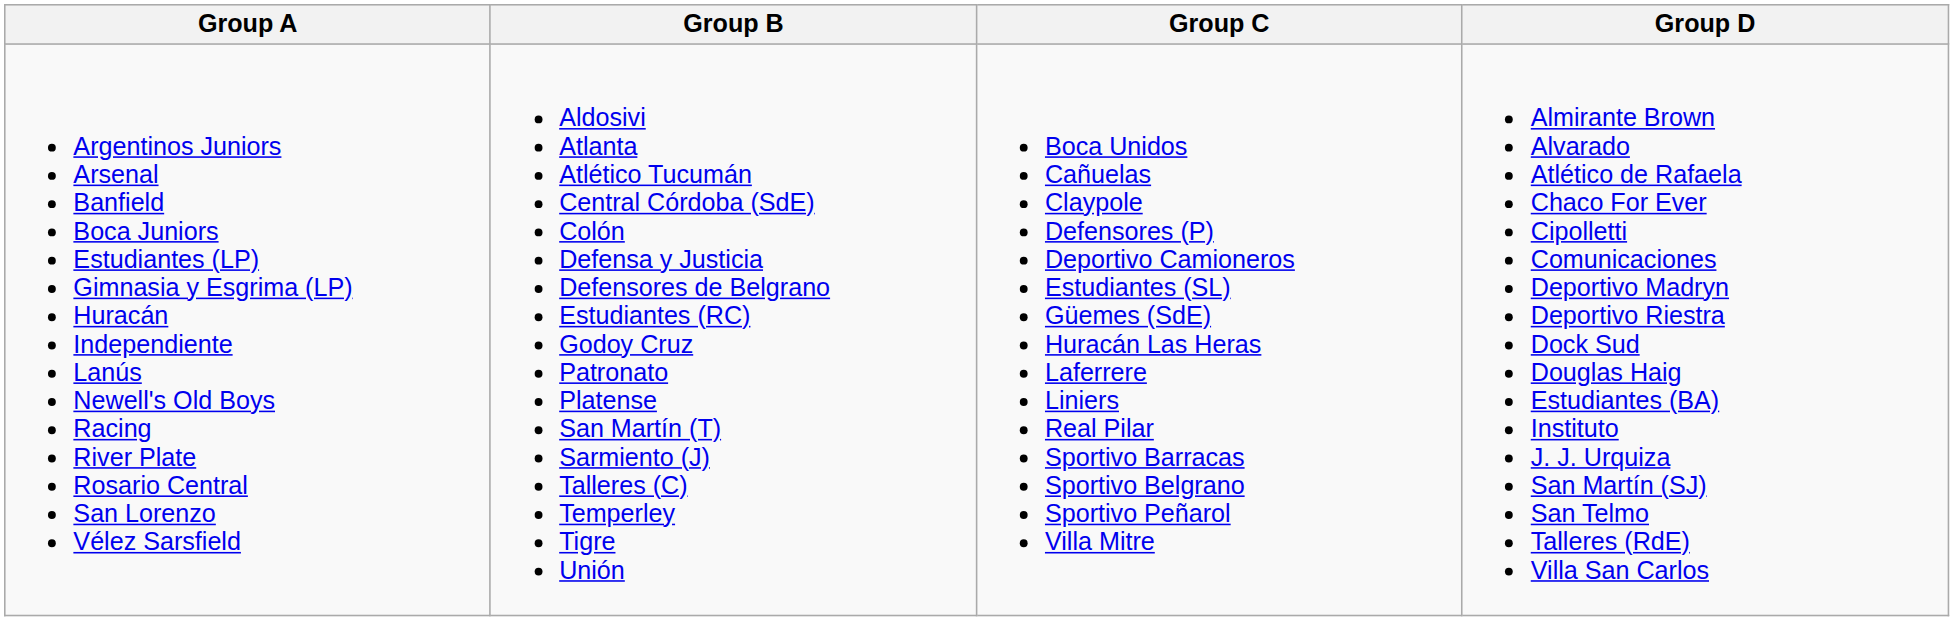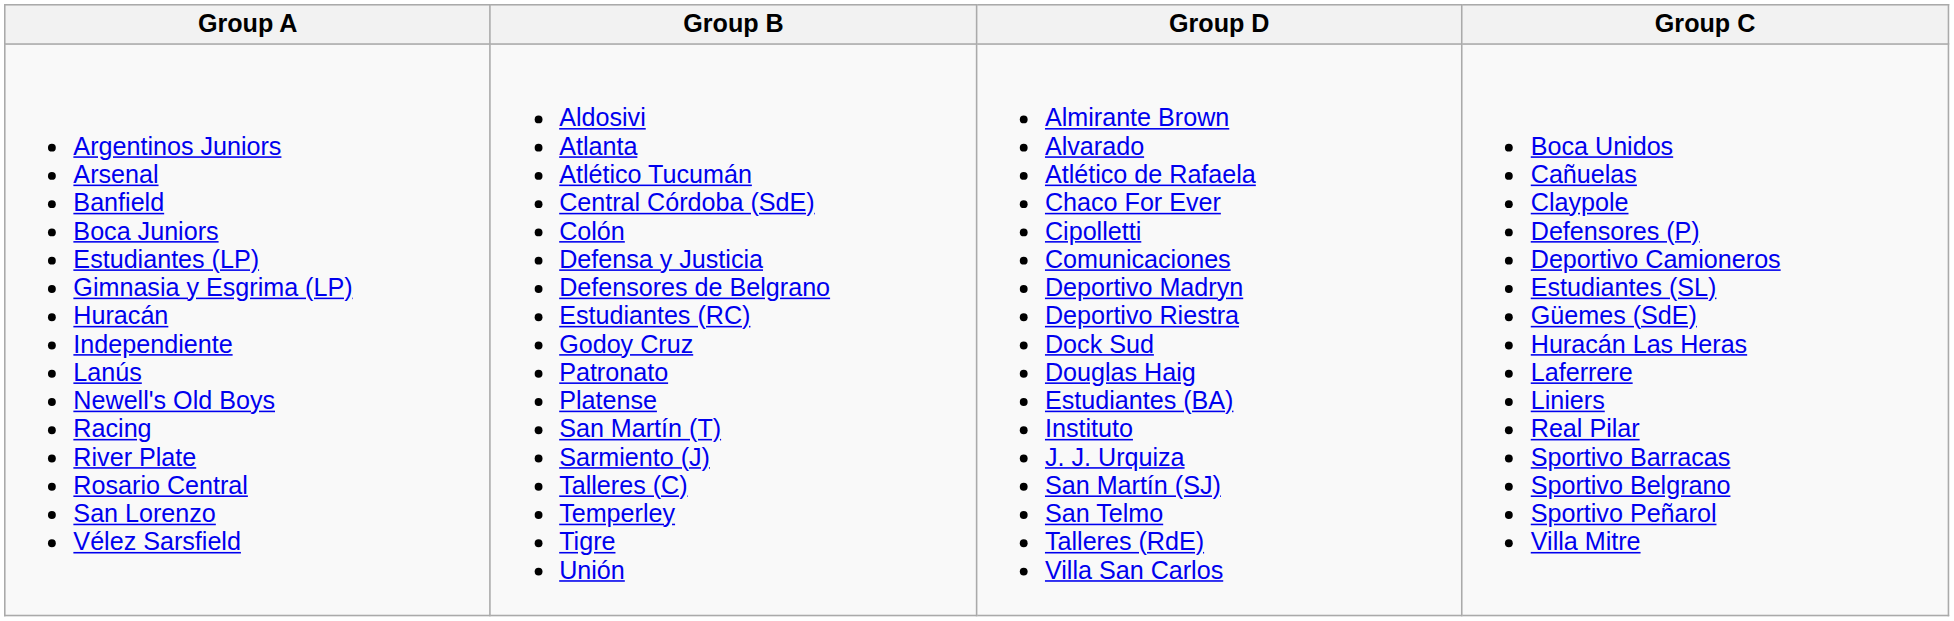columns swapped: (1219, 24) <-> (1705, 24)
